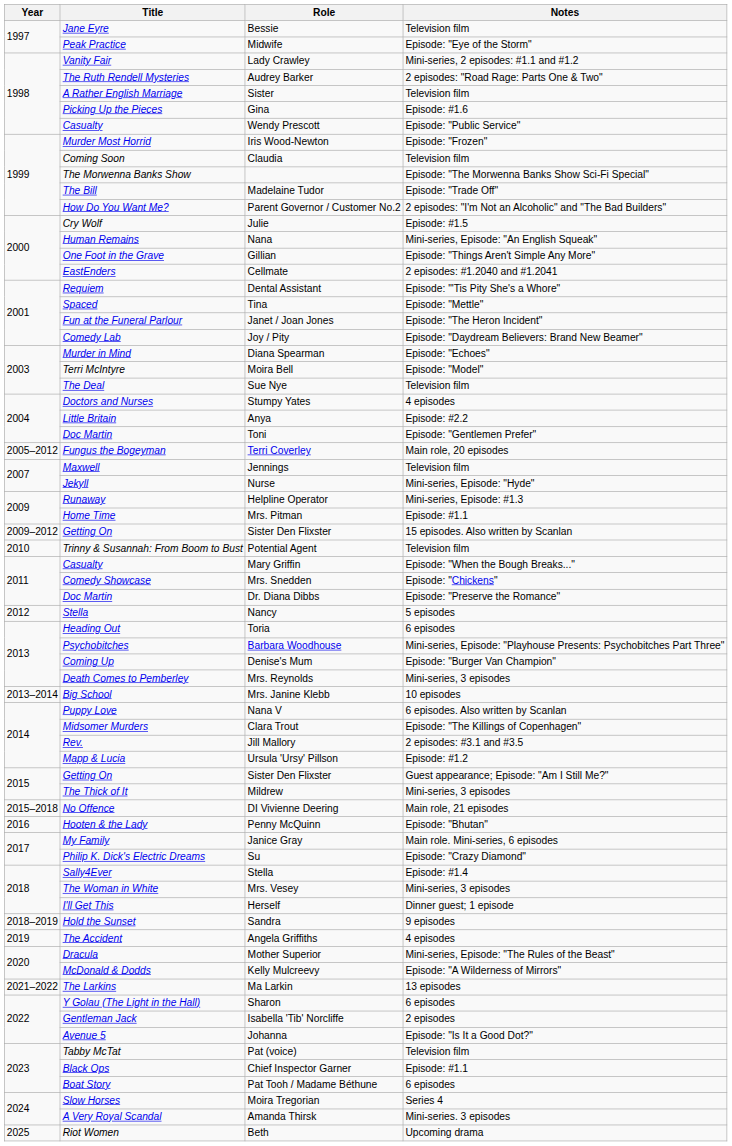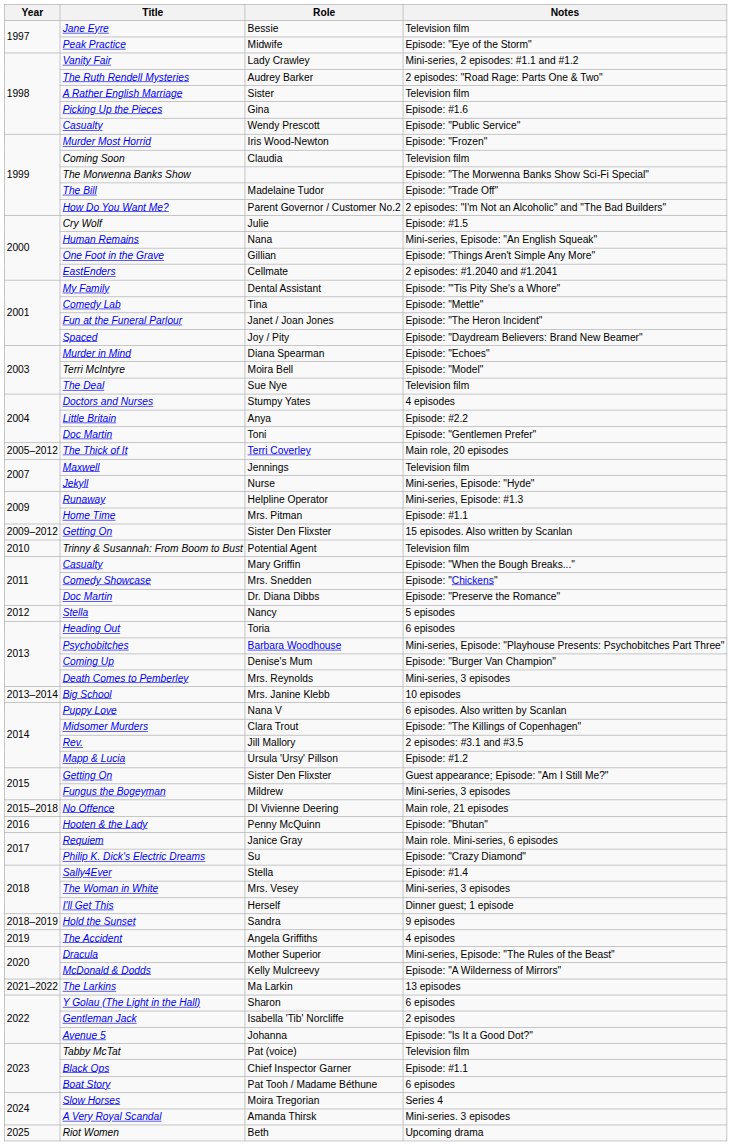(83, 288) Requiem -> (86, 288) My Family
(80, 304) Spaced -> (92, 304) Comedy Lab
(92, 337) Comedy Lab -> (80, 337) Spaced
(114, 451) Fungus the Bogeyman -> (95, 451) The Thick of It
(95, 792) The Thick of It -> (114, 792) Fungus the Bogeyman
(86, 840) My Family -> (83, 840) Requiem
